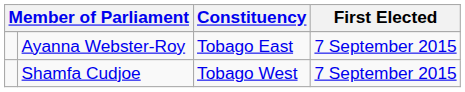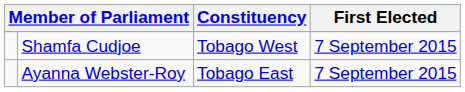rows swapped: (103, 45) <-> (81, 73)
